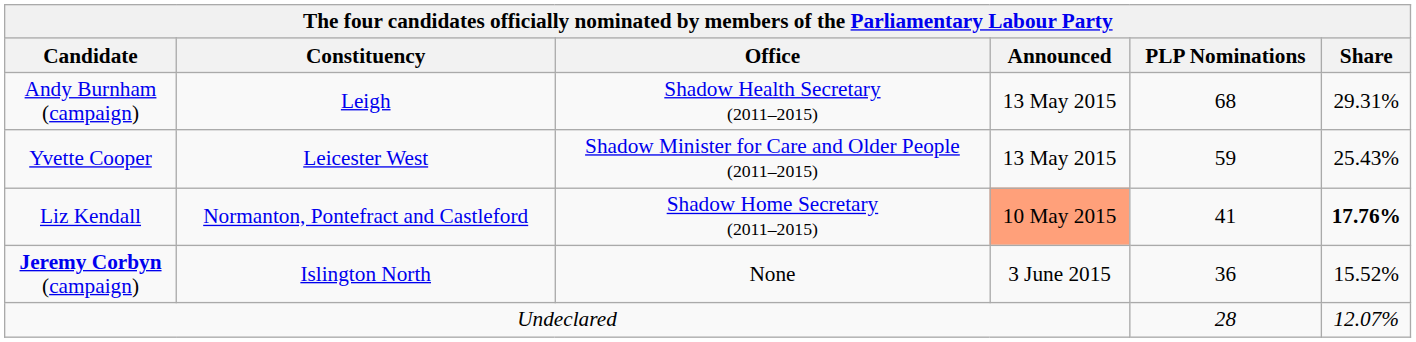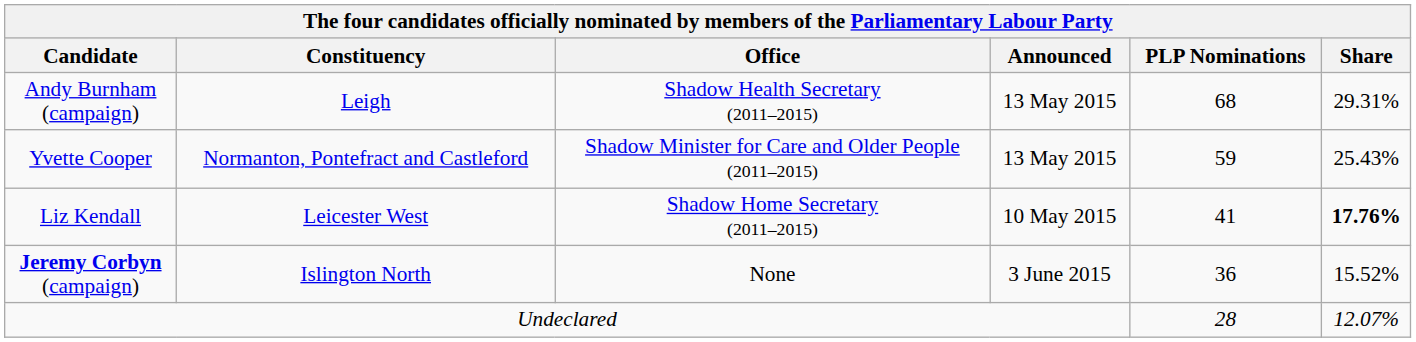(366, 158) Leicester West -> (366, 158) Normanton, Pontefract and Castleford
(366, 216) Normanton, Pontefract and Castleford -> (366, 216) Leicester West
(1060, 216) lightsalmon background -> (1060, 216) no background
